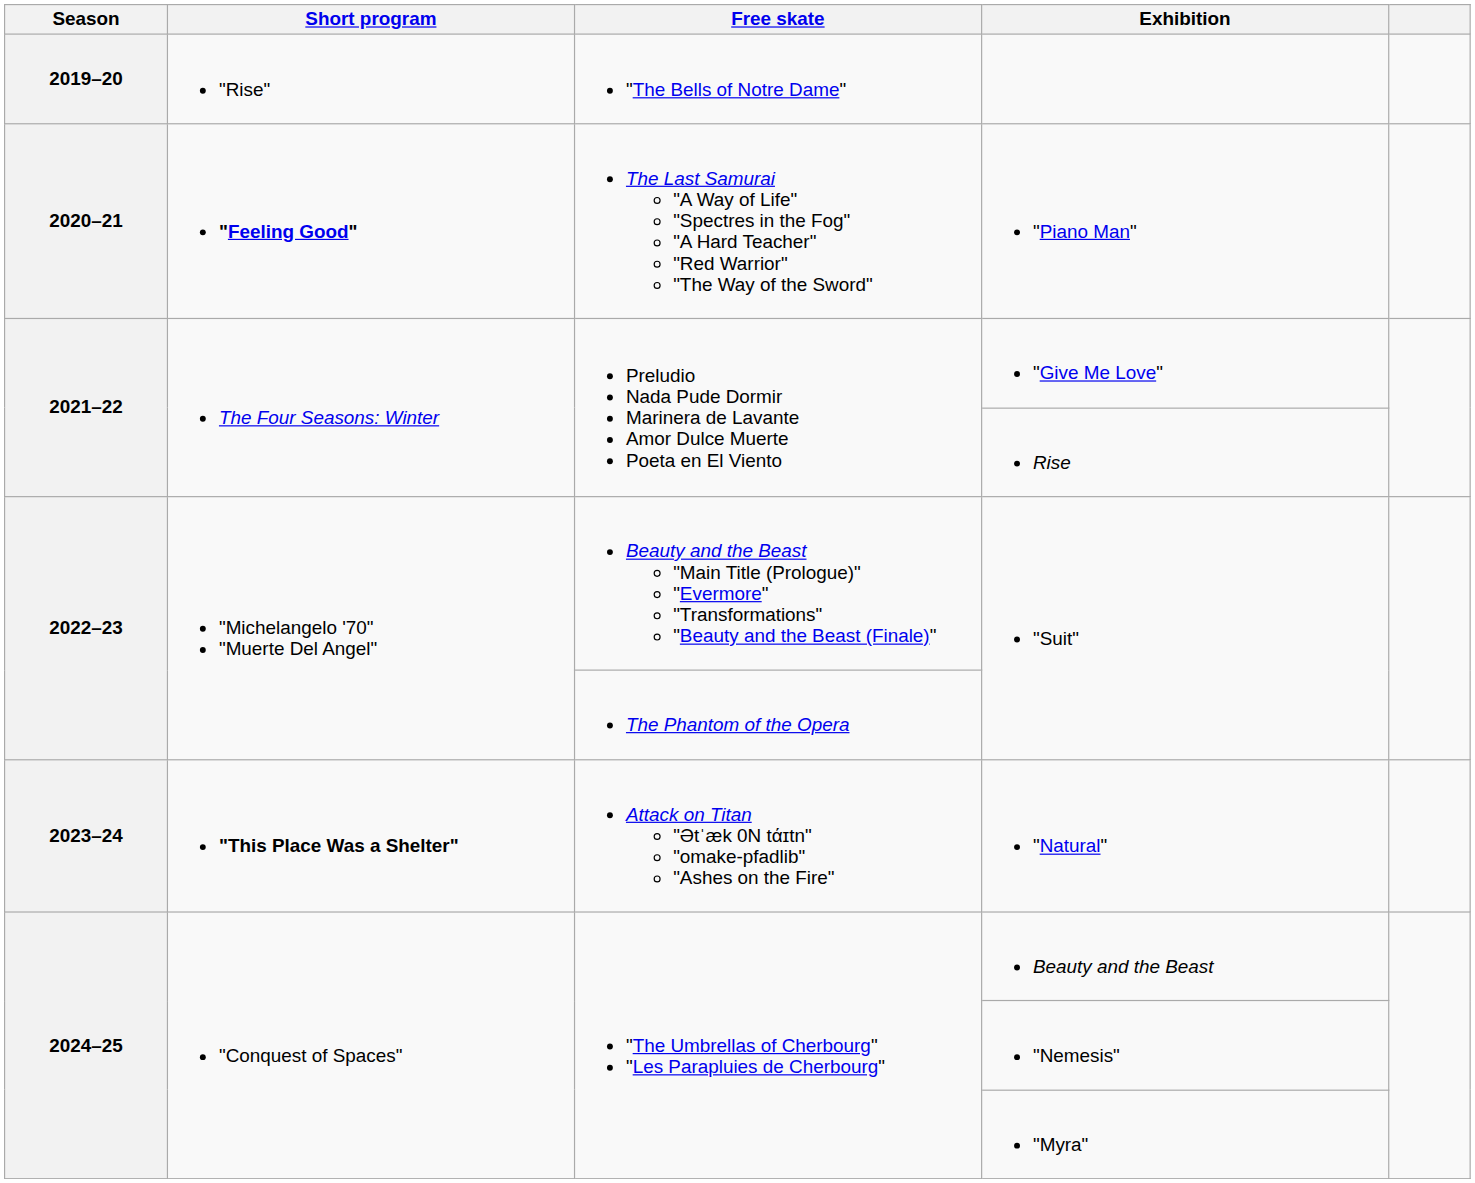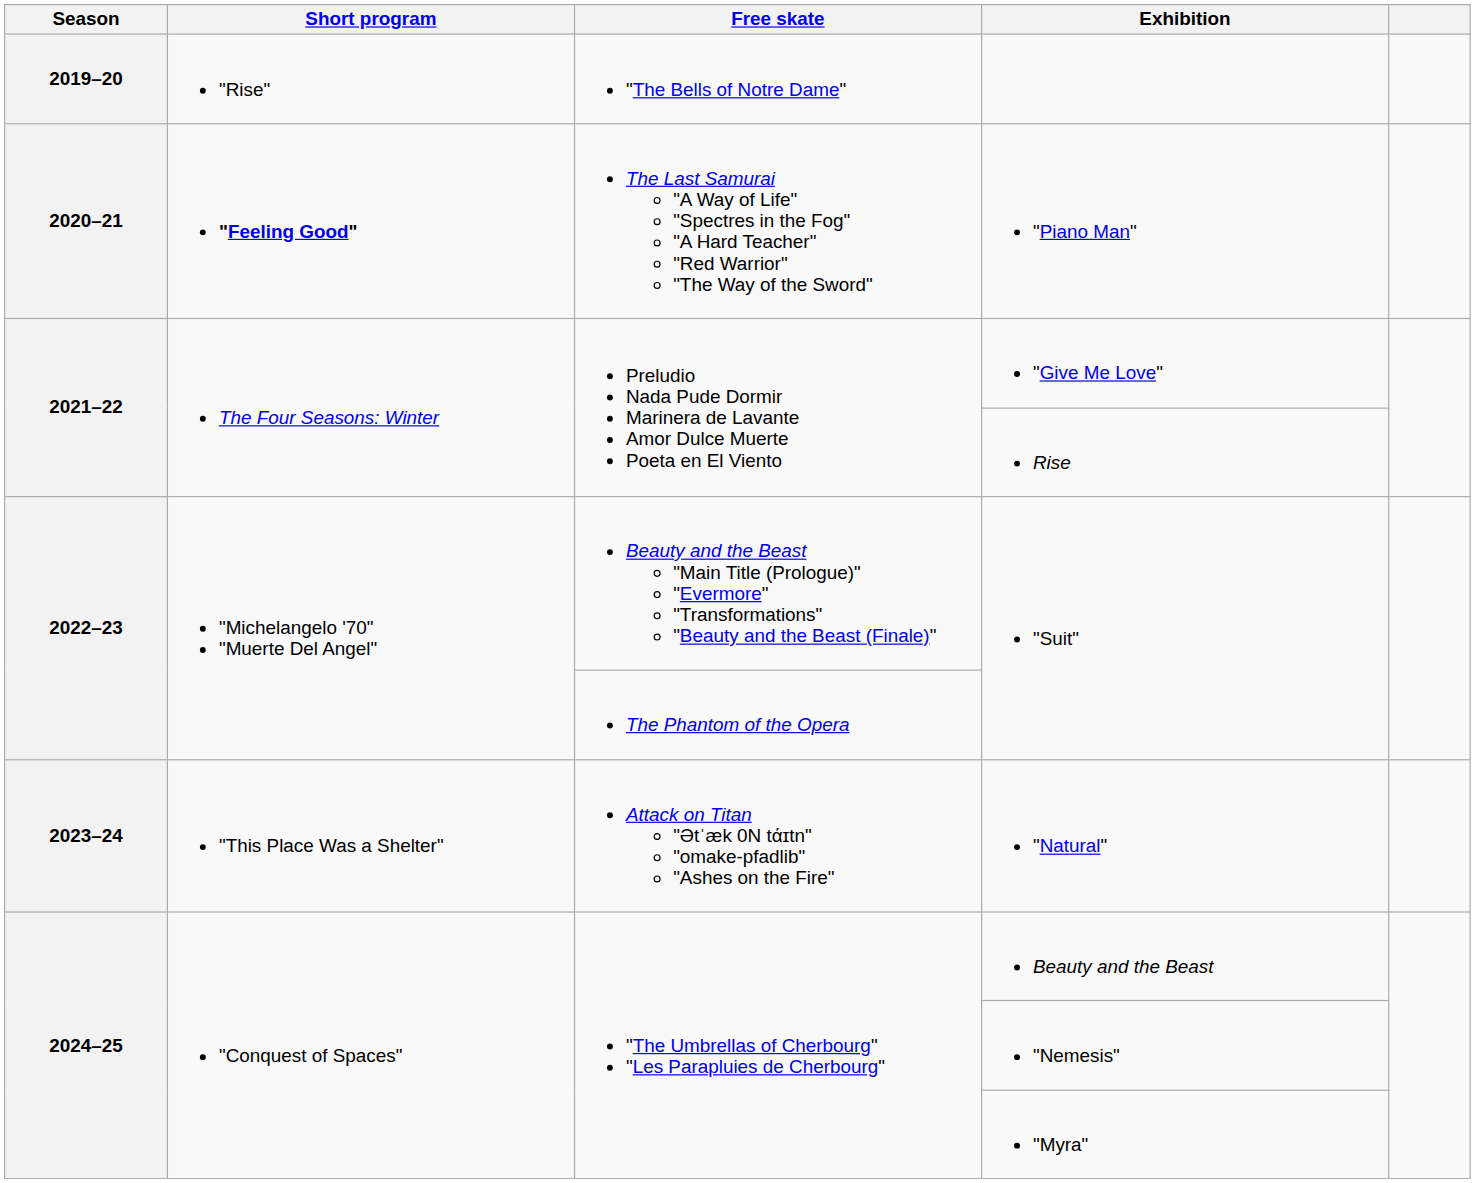(371, 846) bold -> (371, 846) normal
